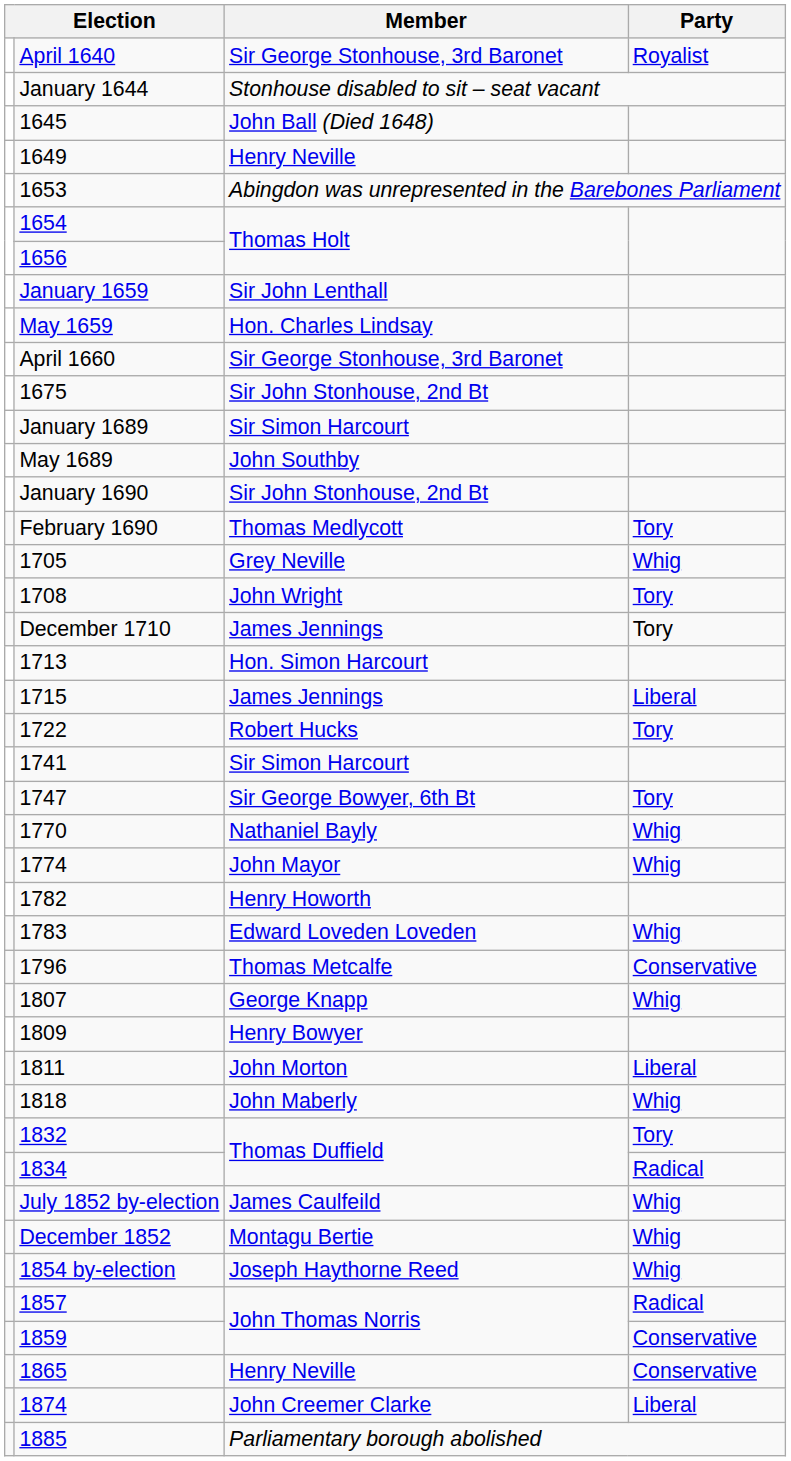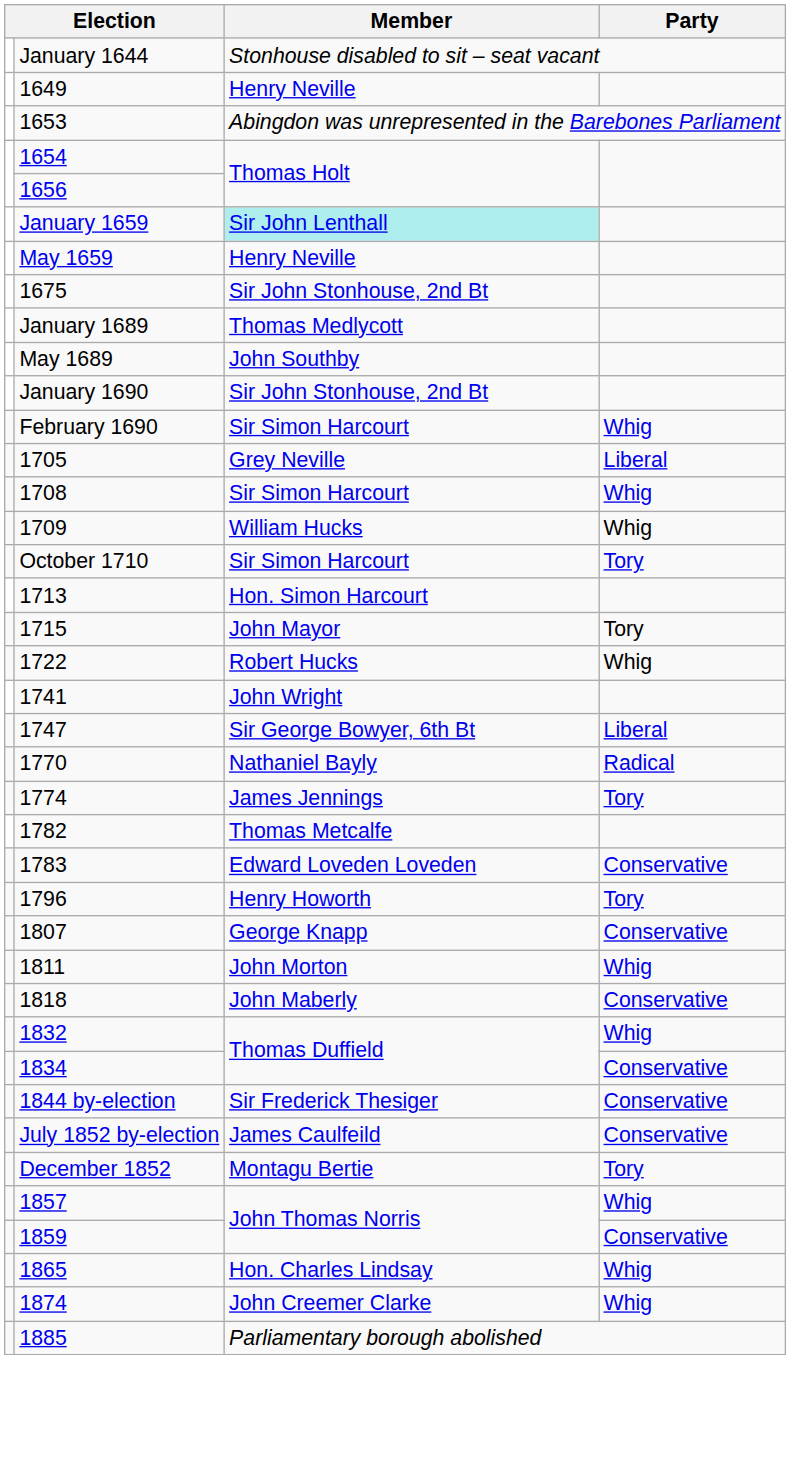- row: (67, 55)
- row: (43, 122)
(308, 291) no background -> (308, 223) paleturquoise background
(331, 325) Hon. Charles Lindsay -> (292, 257) Henry Neville
- row: (67, 358)
(319, 426) Sir Simon Harcourt -> (316, 325) Thomas Medlycott
(316, 527) Thomas Medlycott -> (319, 426) Sir Simon Harcourt
(653, 527) Tory -> (628, 426) Whig
(657, 561) Whig -> (636, 460) Liberal
(286, 595) John Wright -> (319, 493) Sir Simon Harcourt
(653, 595) Tory -> (628, 493) Whig
+ row: (43, 527)
+ row: (84, 561)
- row: (95, 628)
(306, 696) James Jennings -> (285, 628) John Mayor
(665, 696) Liberal -> (624, 628) Tory
(653, 730) Tory -> (628, 662) Whig
(319, 763) Sir Simon Harcourt -> (286, 696) John Wright
(653, 797) Tory -> (636, 730) Liberal
(657, 831) Whig -> (639, 763) Radical
(285, 865) John Mayor -> (306, 797) James Jennings
(657, 865) Whig -> (624, 797) Tory
(300, 898) Henry Howorth -> (311, 831) Thomas Metcalfe
(657, 932) Whig -> (666, 865) Conservative
(311, 966) Thomas Metcalfe -> (300, 898) Henry Howorth
(695, 966) Conservative -> (624, 898) Tory
(657, 1000) Whig -> (666, 932) Conservative
- row: (43, 1033)
(665, 1067) Liberal -> (628, 966) Whig
(657, 1101) Whig -> (666, 1000) Conservative
(653, 1135) Tory -> (628, 1033) Whig
(668, 1168) Radical -> (666, 1067) Conservative
+ row: (97, 1101)
(657, 1202) Whig -> (666, 1135) Conservative
(657, 1236) Whig -> (624, 1168) Tory
- row: (97, 1270)
(668, 1303) Radical -> (628, 1202) Whig
(292, 1371) Henry Neville -> (331, 1270) Hon. Charles Lindsay
(695, 1371) Conservative -> (628, 1270) Whig
(665, 1405) Liberal -> (628, 1303) Whig
